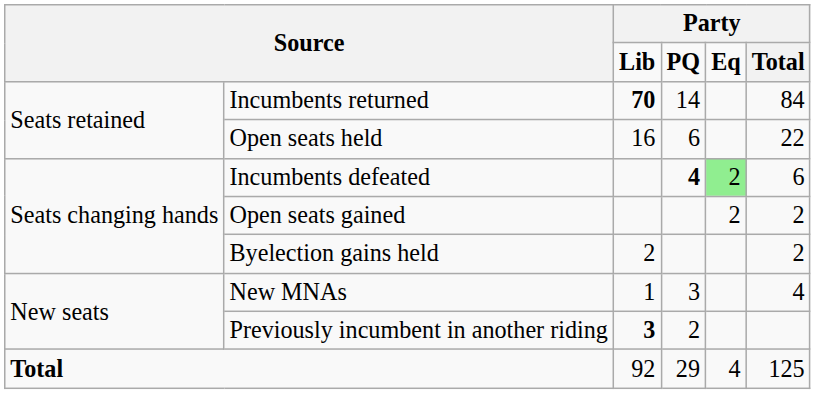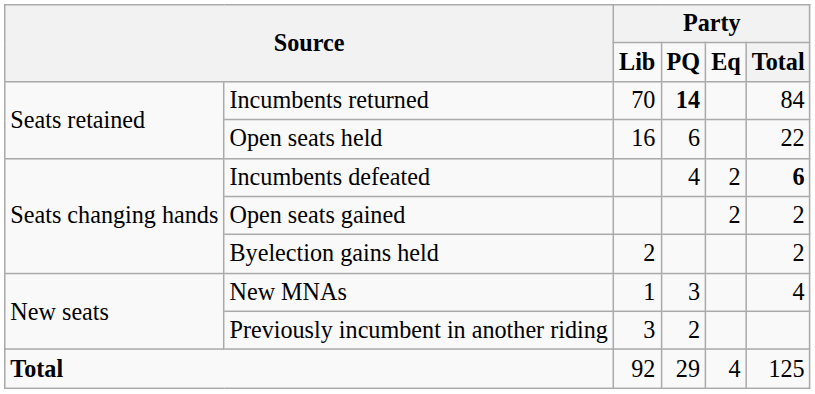(643, 100) bold -> (643, 100) normal
(688, 100) normal -> (688, 100) bold
(694, 176) bold -> (694, 176) normal
(735, 176) lightgreen background -> (735, 176) no background
(799, 176) normal -> (799, 176) bold
(649, 330) bold -> (649, 330) normal
